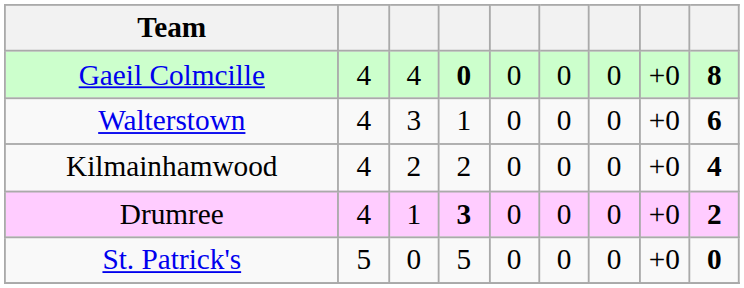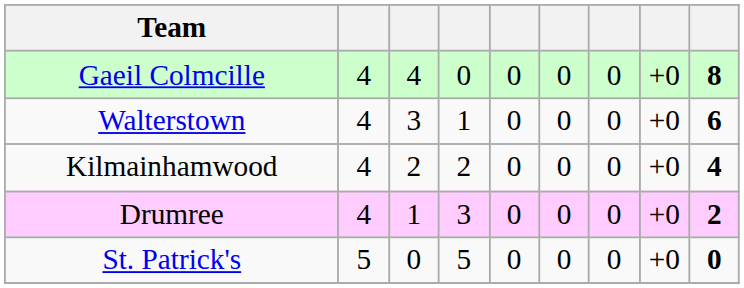(464, 74) bold -> (464, 74) normal
(464, 213) bold -> (464, 213) normal
